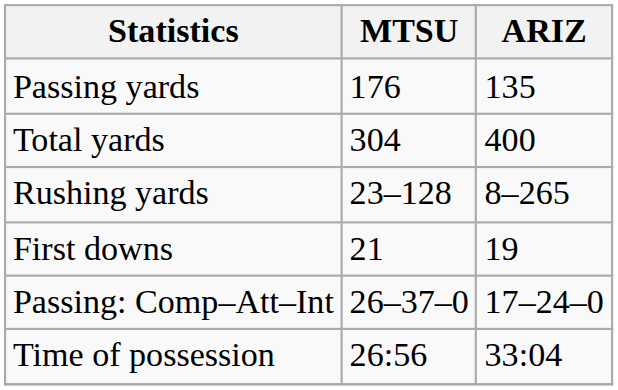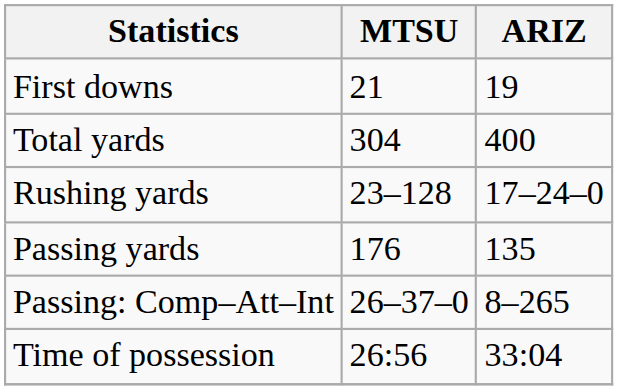rows swapped: (93, 247) <-> (106, 85)
(527, 193) 8–265 -> (544, 193) 17–24–0
(544, 301) 17–24–0 -> (527, 301) 8–265
